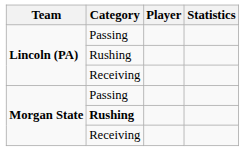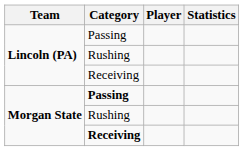(108, 95) normal -> (108, 95) bold
(112, 115) bold -> (109, 115) normal
(115, 135) normal -> (114, 135) bold
